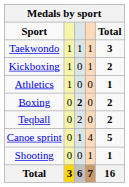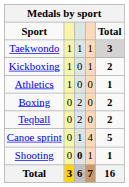(110, 49) no background -> (110, 49) lightgrey background
(80, 102) bold -> (80, 102) normal
(80, 155) normal -> (80, 155) bold
